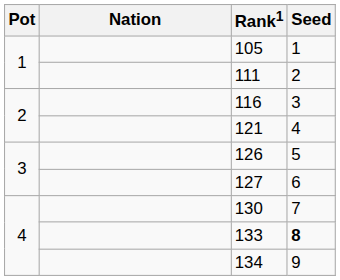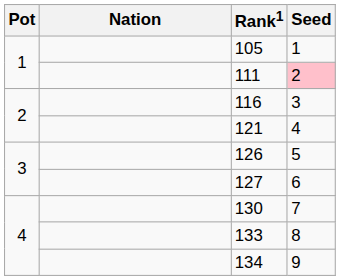(296, 75) no background -> (296, 75) pink background
(296, 235) bold -> (296, 235) normal
